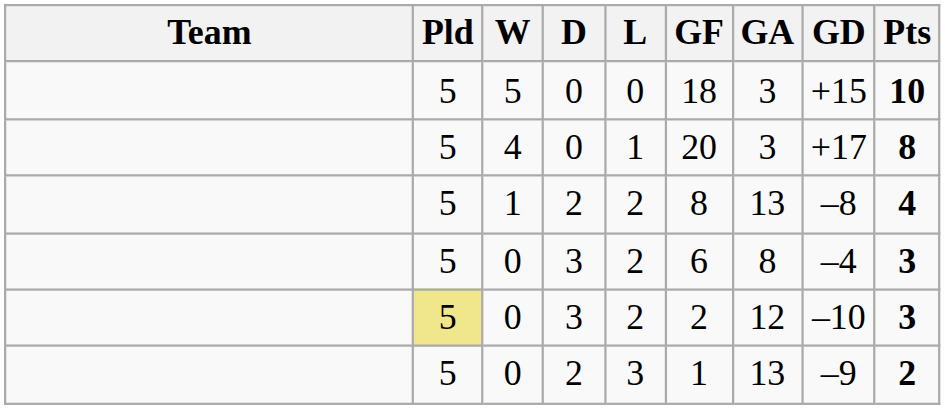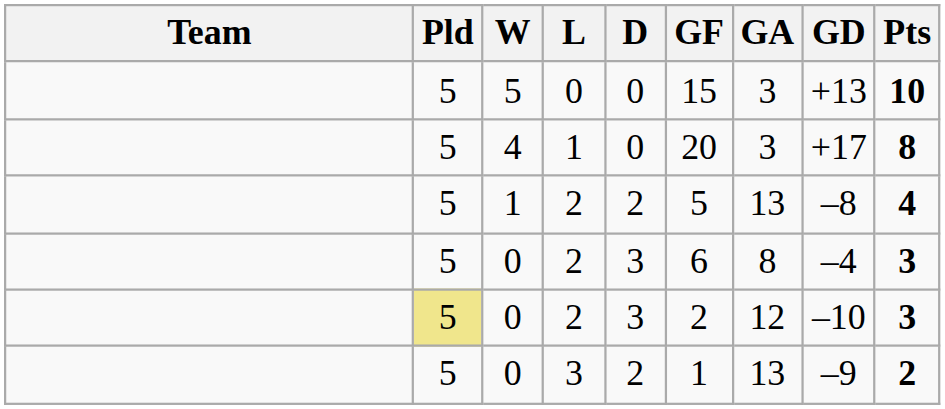columns swapped: (574, 32) <-> (635, 32)
(699, 89) 18 -> (699, 89) 15
(839, 89) +15 -> (839, 89) +13
(699, 203) 8 -> (699, 203) 5
